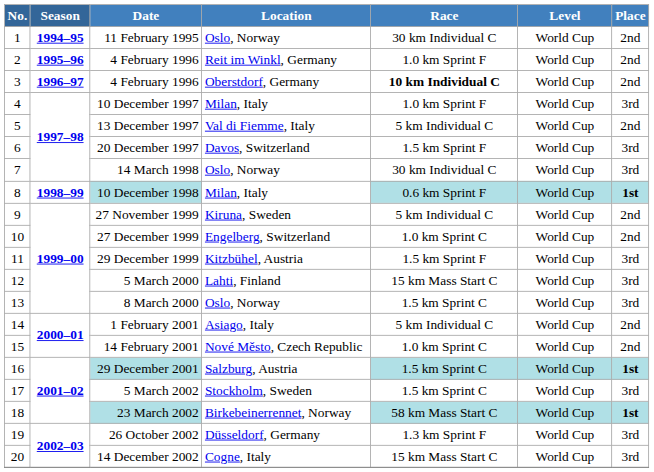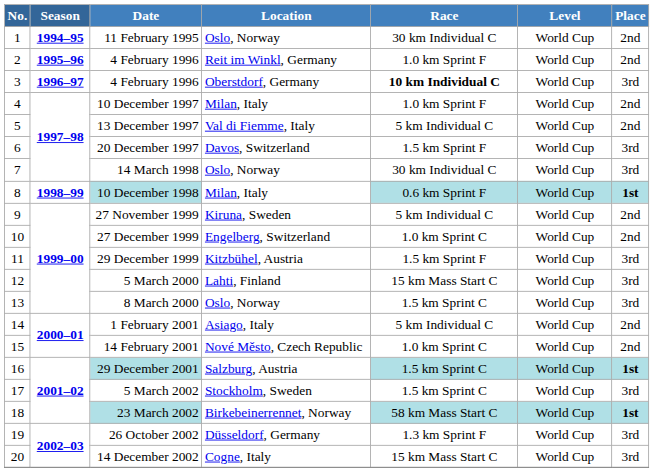(630, 81) 2nd -> (630, 81) 3rd
(630, 103) 3rd -> (630, 103) 2nd
